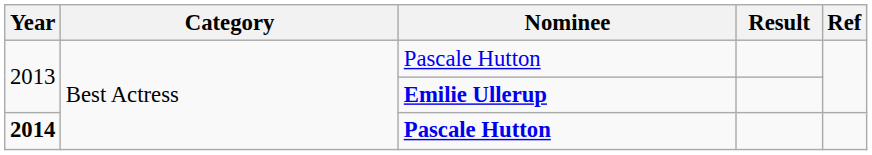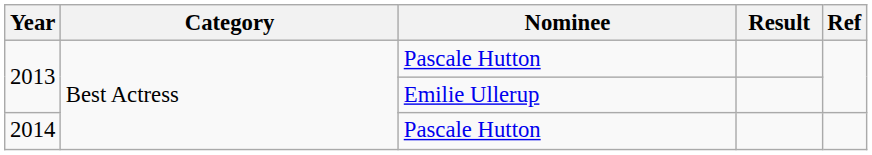(475, 94) bold -> (472, 94) normal
(33, 130) bold -> (33, 130) normal
(477, 130) bold -> (472, 130) normal
